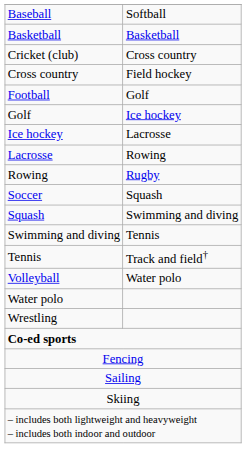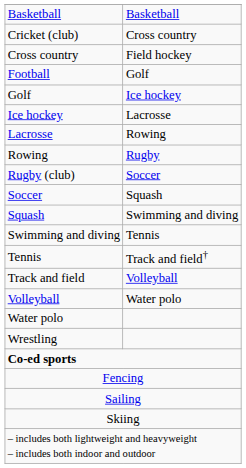- row: (29, 14)
+ row: (41, 174)
+ row: (46, 278)
